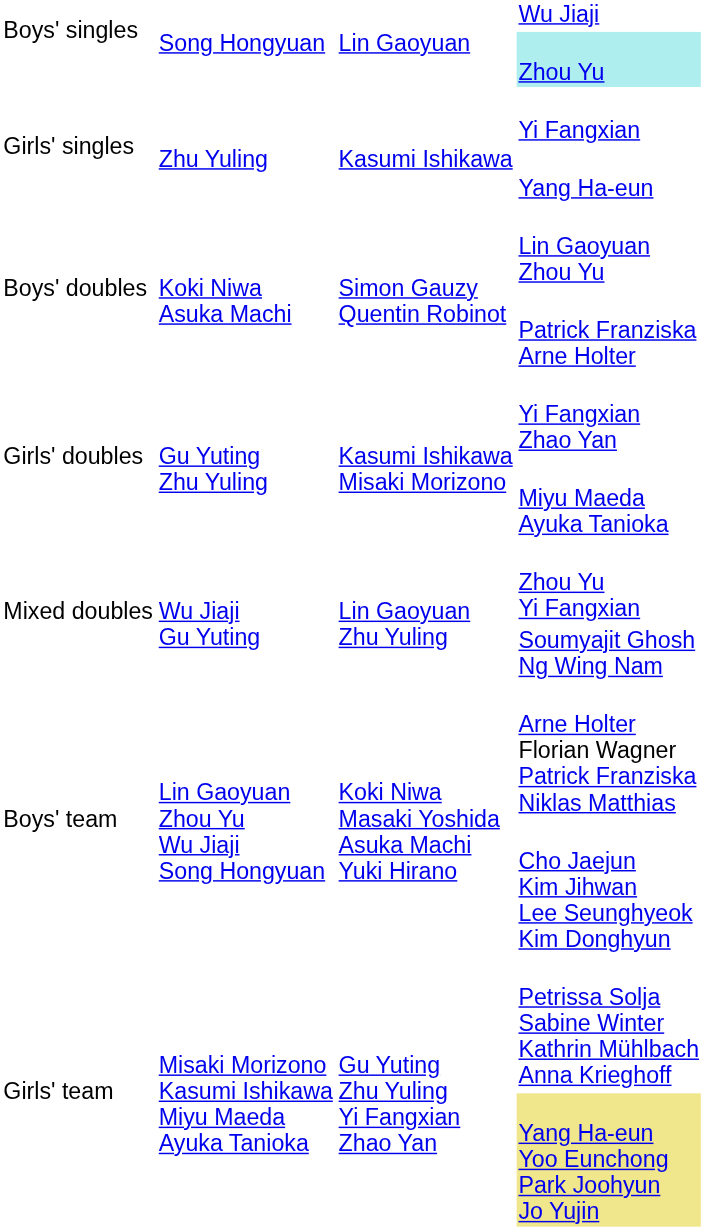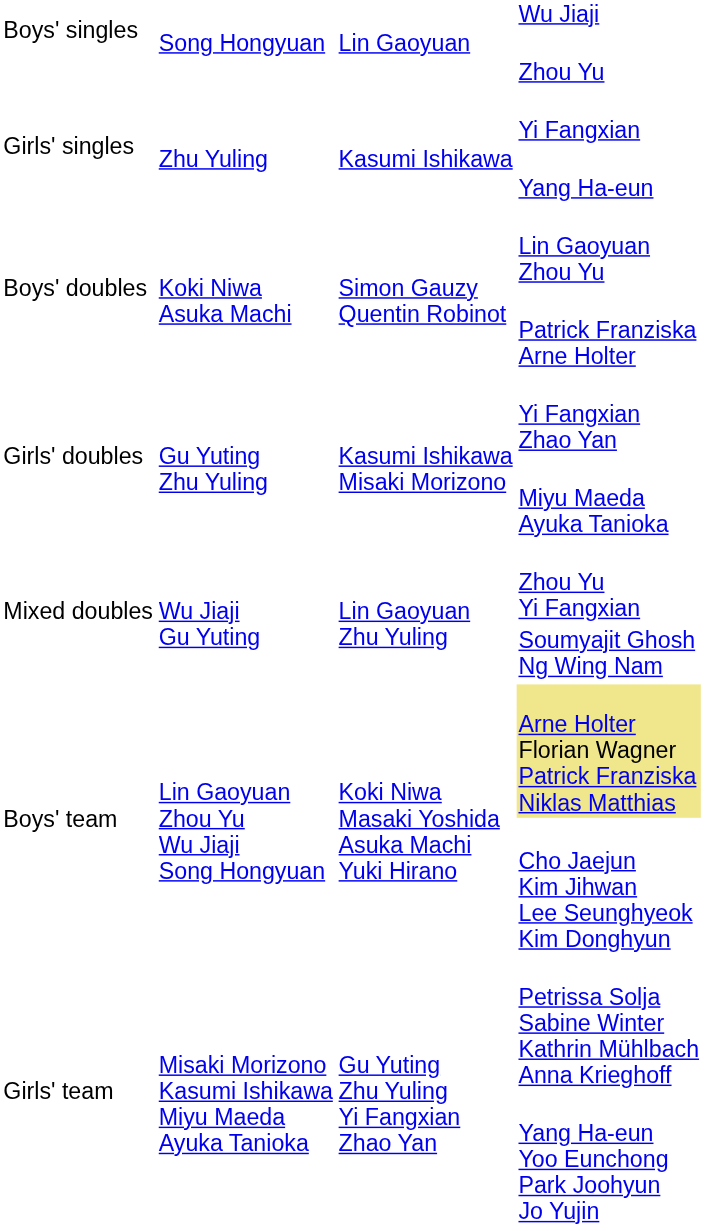(561, 72) paleturquoise background -> (561, 72) no background
(607, 763) no background -> (607, 763) khaki background
(594, 1172) khaki background -> (594, 1172) no background
